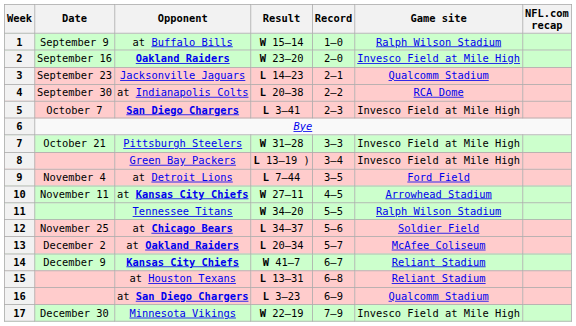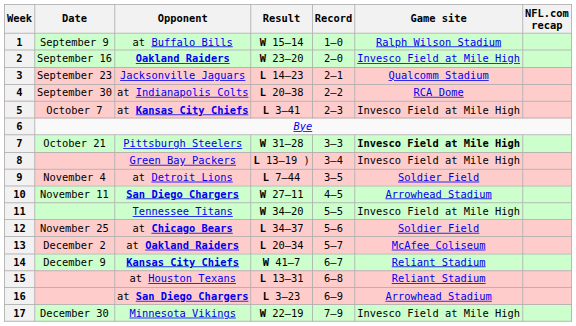(183, 110) San Diego Chargers -> (183, 110) at Kansas City Chiefs
(439, 144) normal -> (439, 144) bold
(439, 177) Ford Field -> (439, 177) Soldier Field
(183, 194) at Kansas City Chiefs -> (183, 194) San Diego Chargers
(439, 211) Ralph Wilson Stadium -> (439, 211) Invesco Field at Mile High
(439, 296) Qualcomm Stadium -> (439, 296) Arrowhead Stadium
